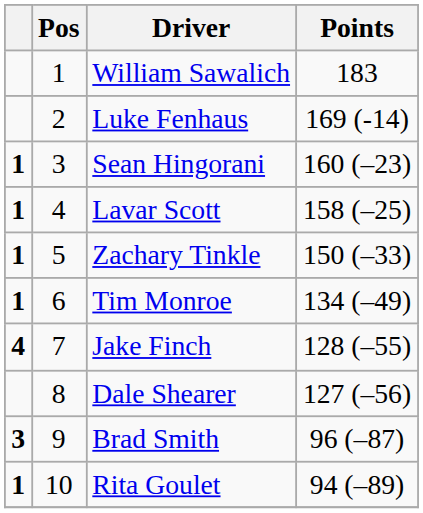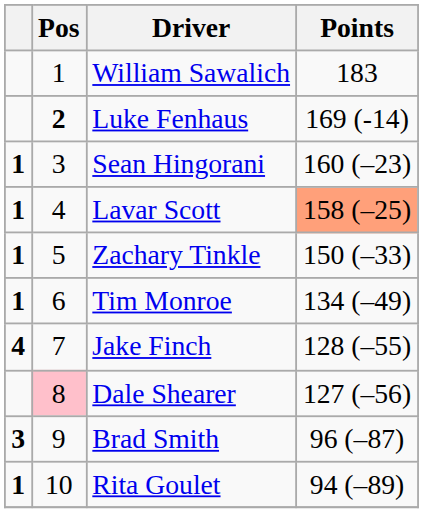(59, 118) normal -> (59, 118) bold
(357, 209) no background -> (357, 209) lightsalmon background
(59, 392) no background -> (59, 392) pink background
